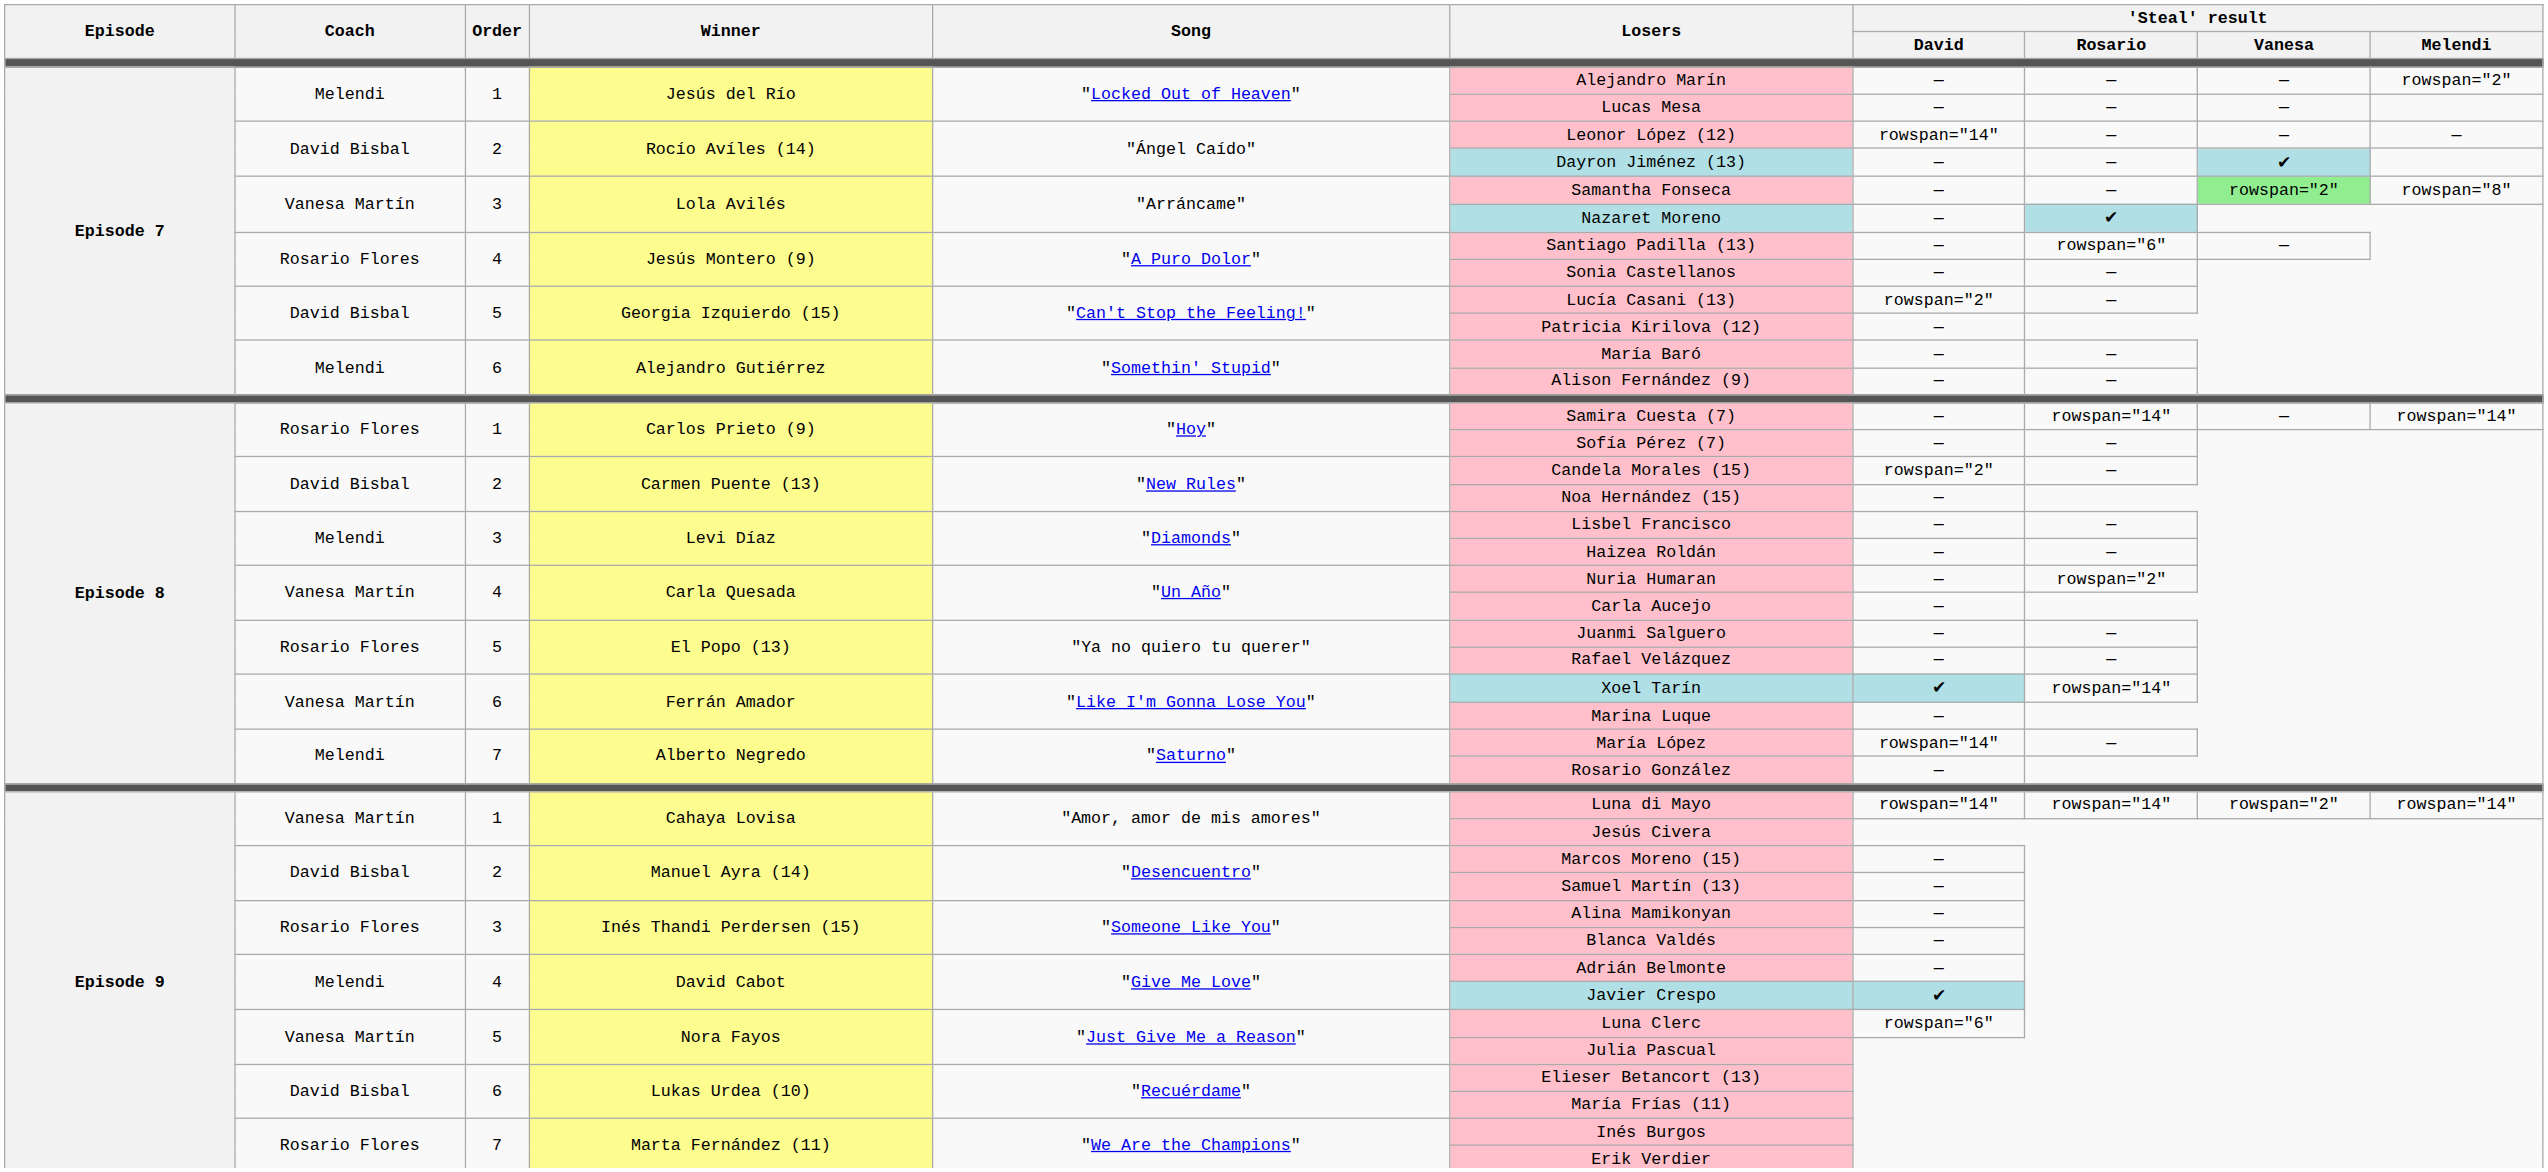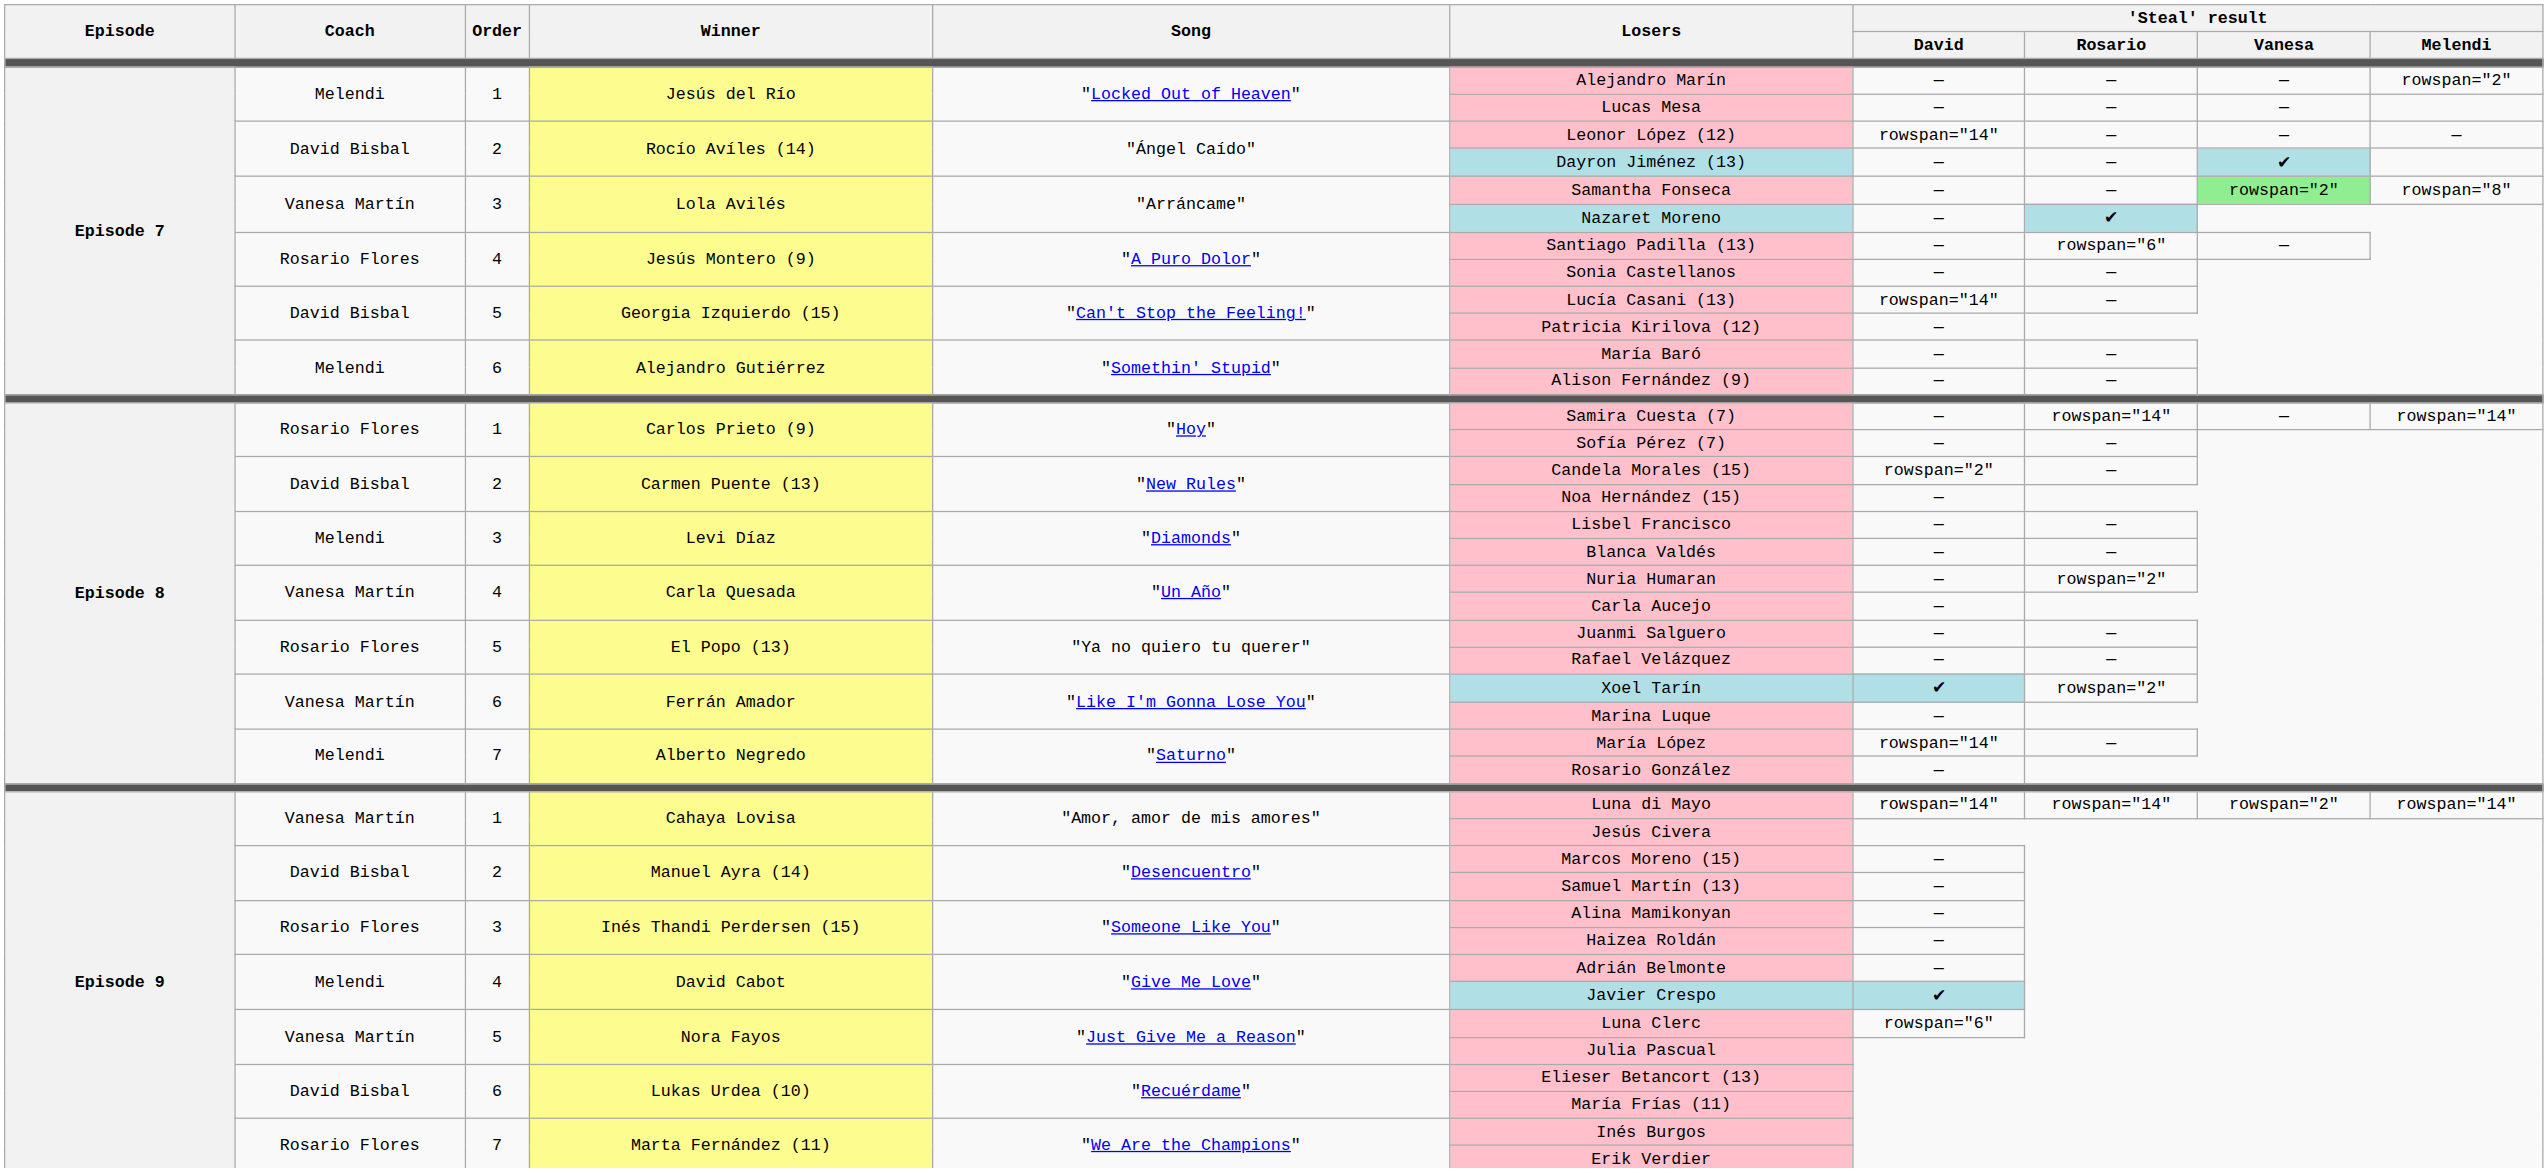(1939, 300) rowspan="2" -> (1939, 300) rowspan="14"
(1651, 552) Haizea Roldán -> (1651, 552) Blanca Valdés
(2111, 688) rowspan="14" -> (2111, 688) rowspan="2"
(1651, 941) Blanca Valdés -> (1651, 941) Haizea Roldán
